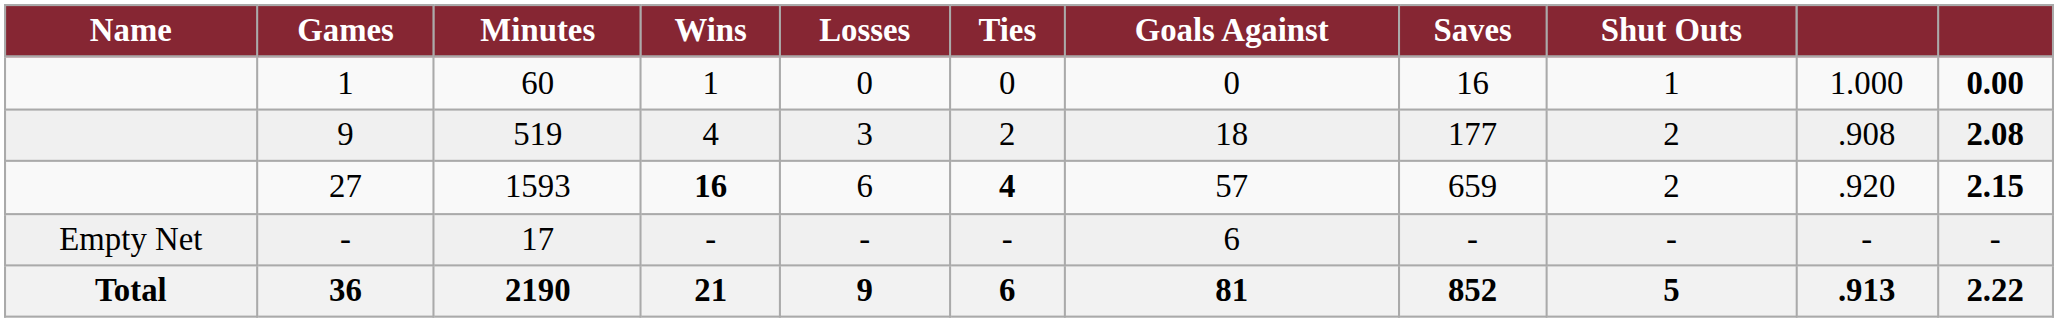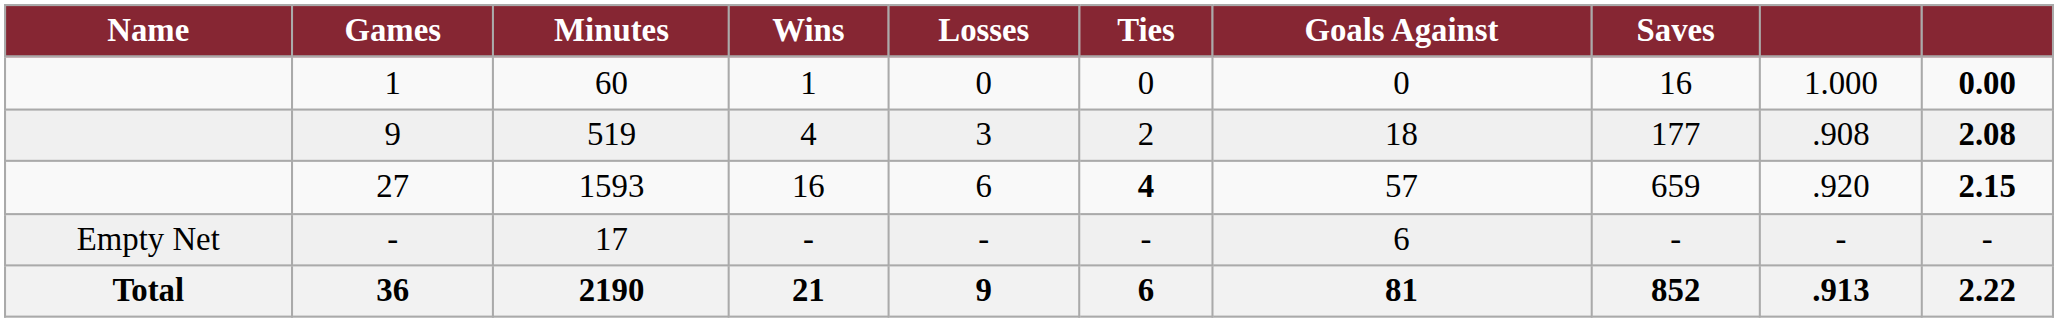- column: (1671, 30)
(711, 186) bold -> (808, 186) normal
